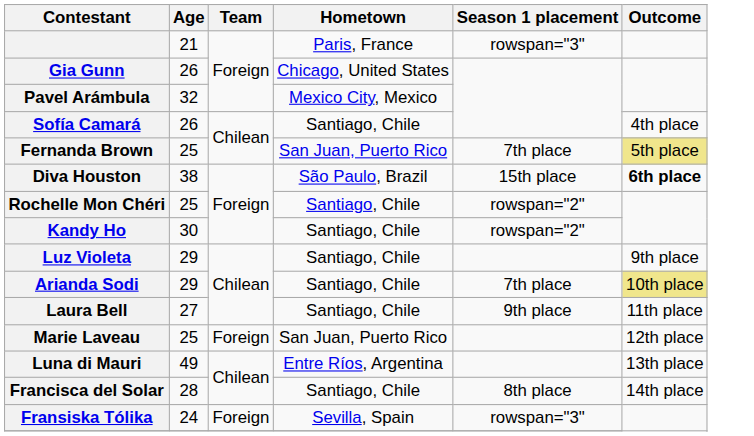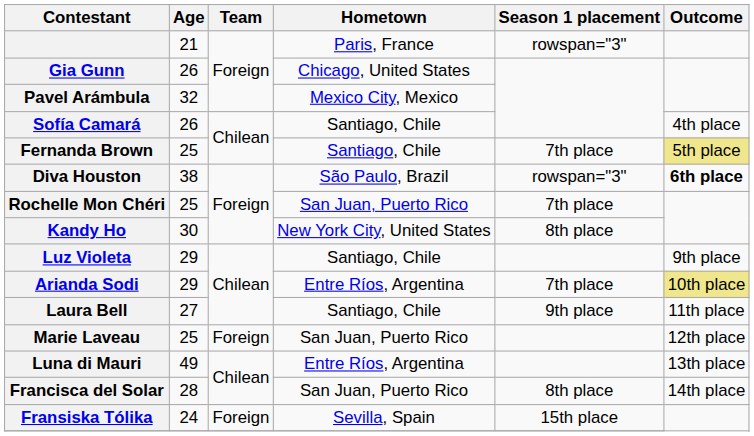(363, 151) San Juan, Puerto Rico -> (384, 151) Santiago, Chile
(538, 177) 15th place -> (579, 177) rowspan="3"
(363, 204) Santiago, Chile -> (384, 204) San Juan, Puerto Rico
(538, 204) rowspan="2" -> (579, 204) 7th place
(363, 230) Santiago, Chile -> (384, 230) New York City, United States
(538, 230) rowspan="2" -> (579, 230) 8th place
(363, 284) Santiago, Chile -> (384, 284) Entre Ríos, Argentina
(363, 390) Santiago, Chile -> (384, 390) San Juan, Puerto Rico
(538, 417) rowspan="3" -> (579, 417) 15th place
